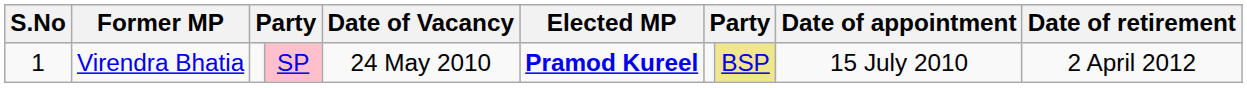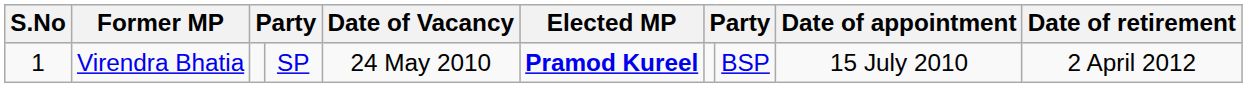(293, 62) pink background -> (293, 62) no background
(746, 62) khaki background -> (746, 62) no background
